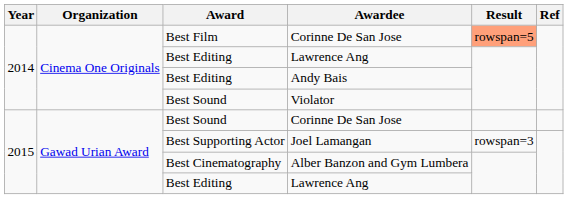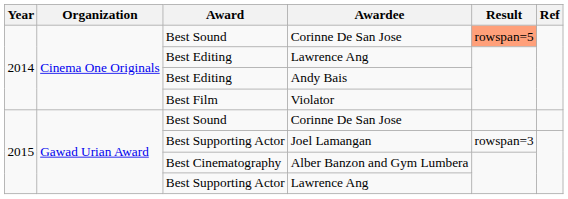(192, 36) Best Film -> (196, 36) Best Sound
(196, 99) Best Sound -> (192, 99) Best Film
(199, 183) Best Editing -> (225, 183) Best Supporting Actor
